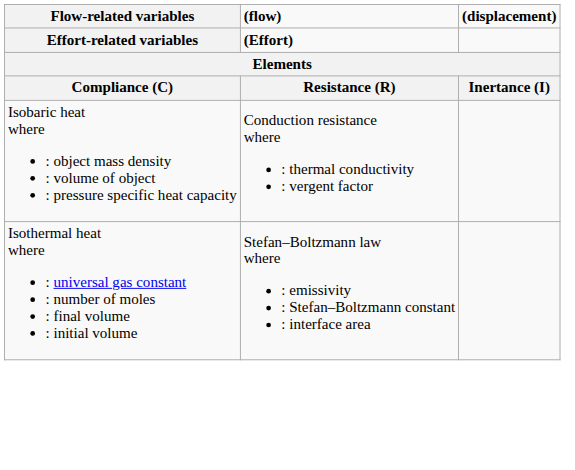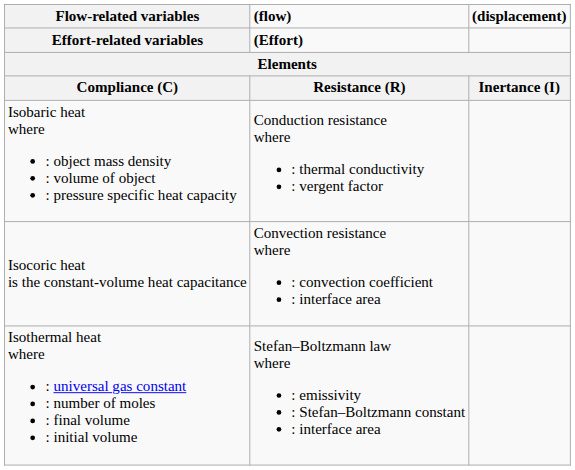+ row: (127, 273)
